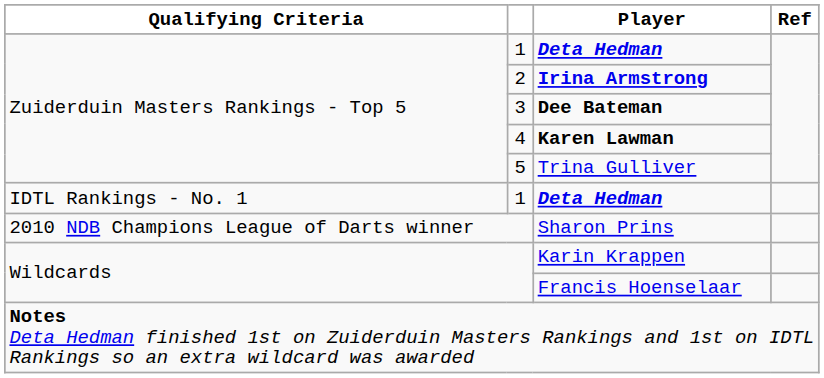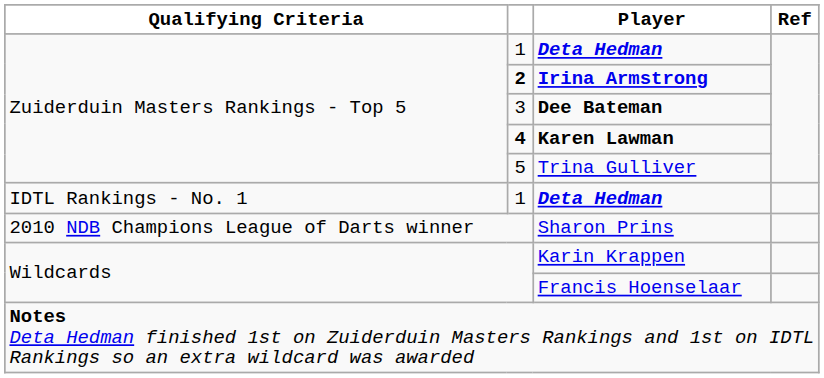(520, 79) normal -> (520, 79) bold
(520, 139) normal -> (520, 139) bold
